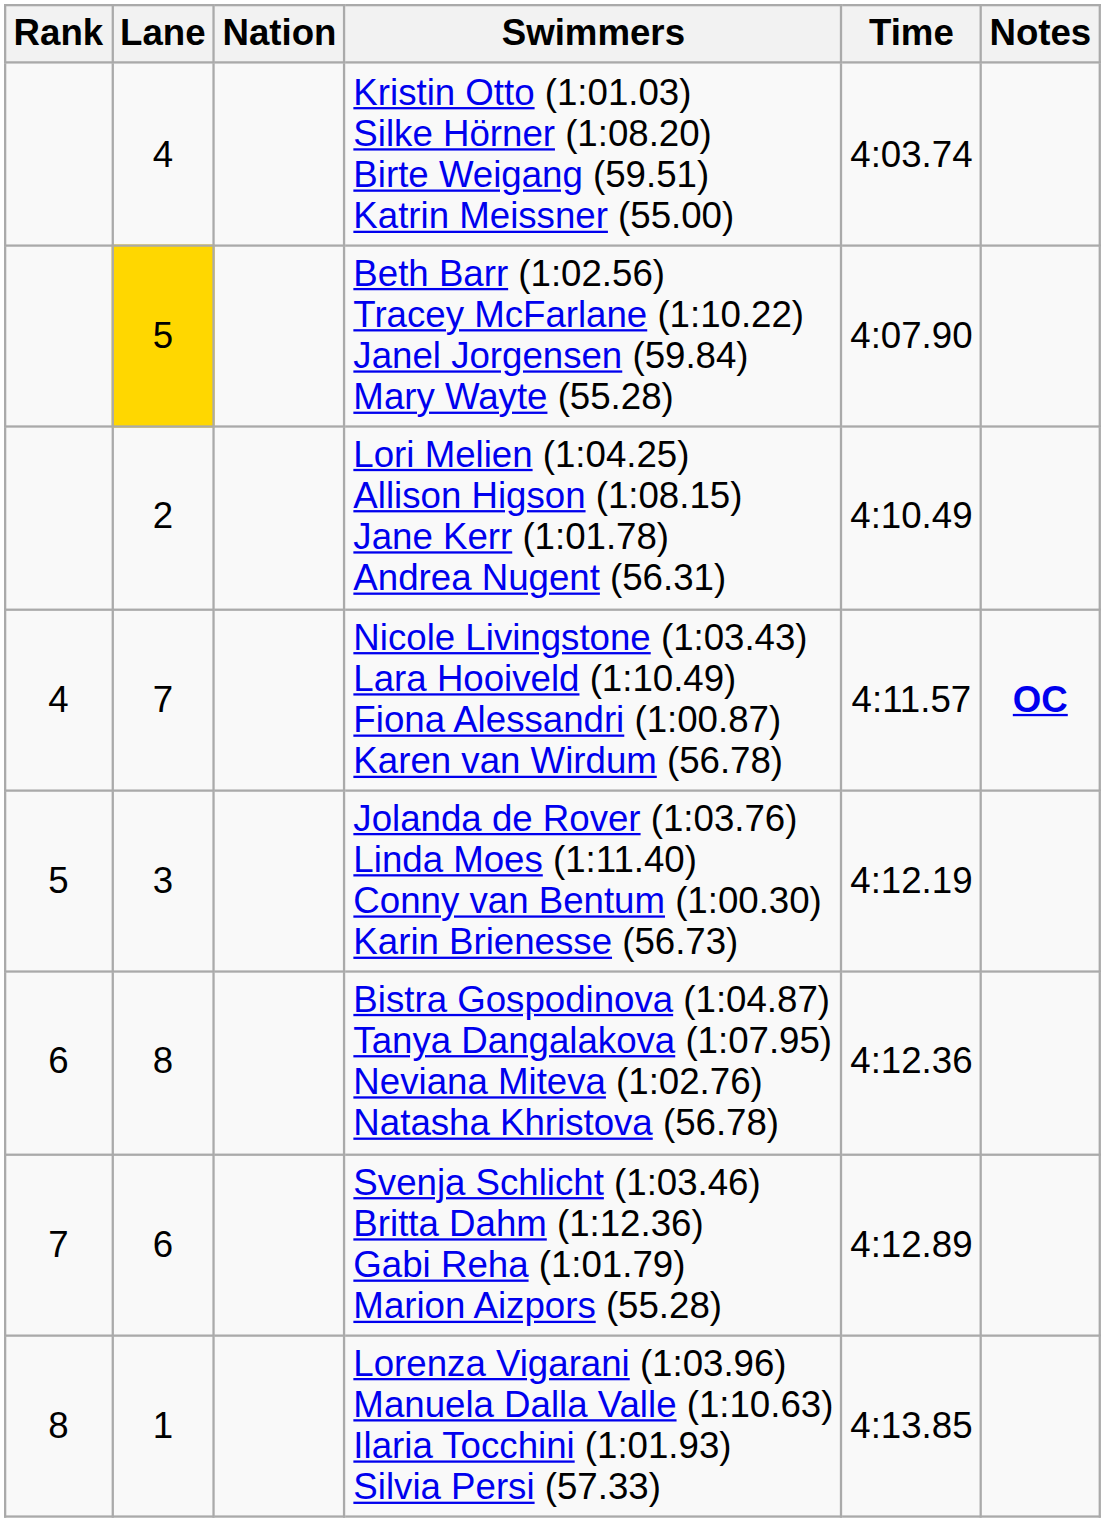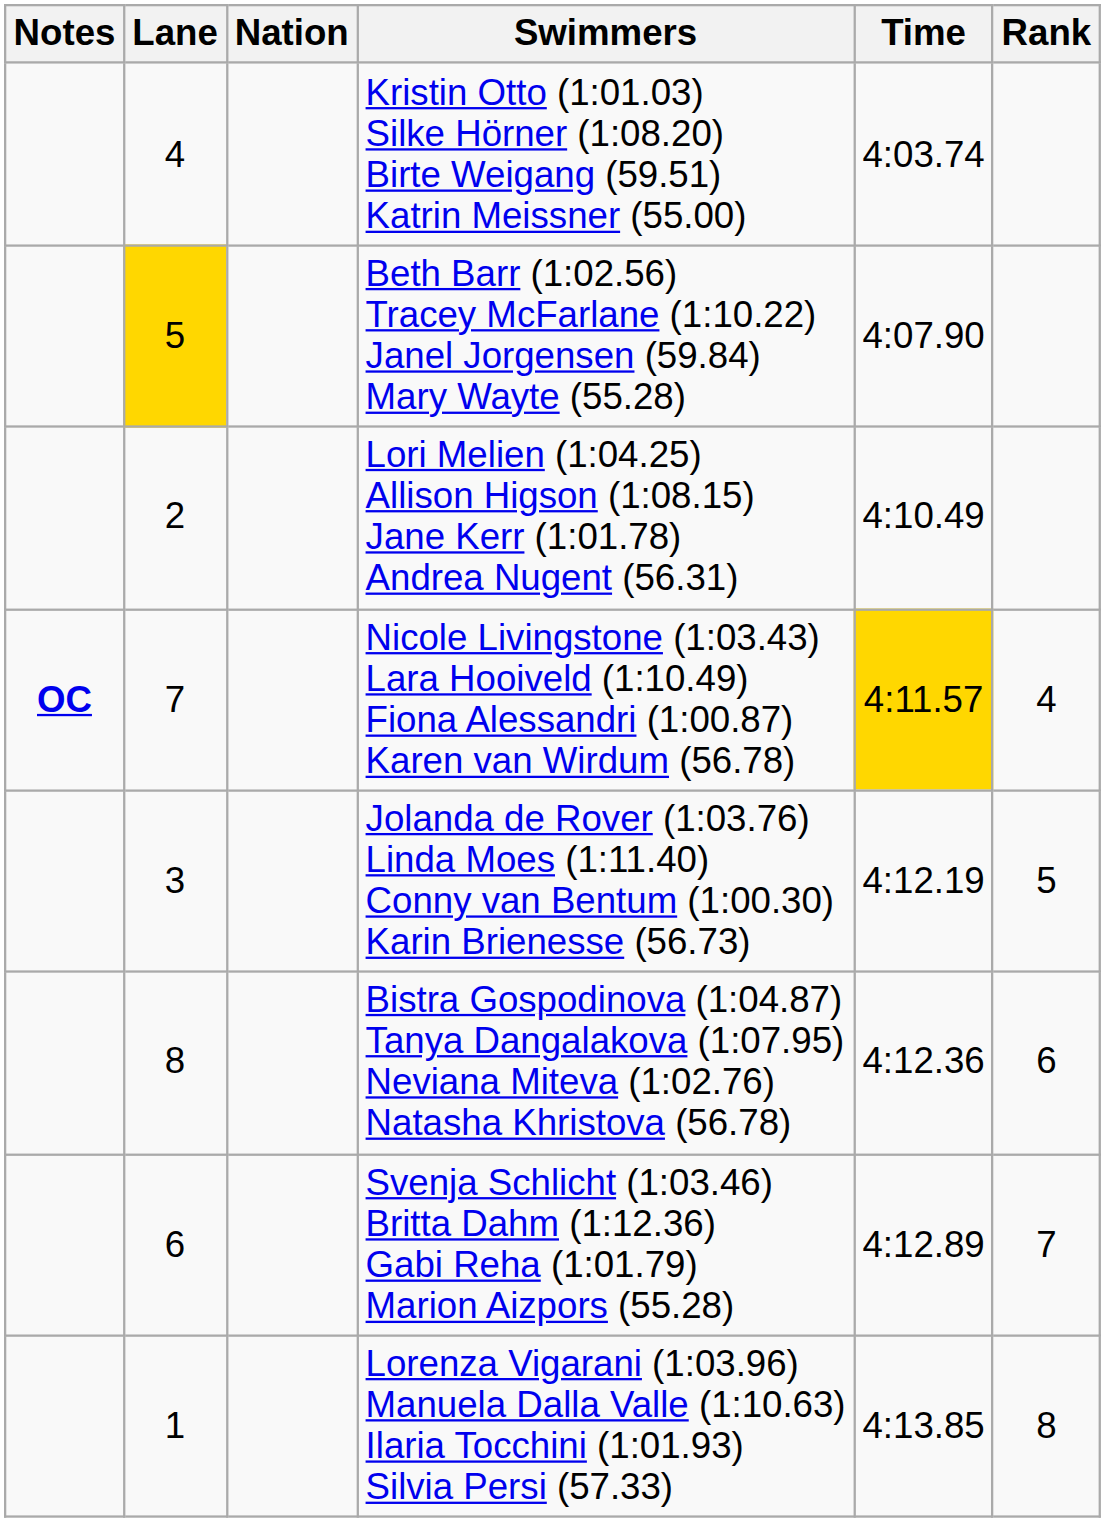columns swapped: (58, 33) <-> (1040, 33)
(911, 698) no background -> (924, 698) gold background
